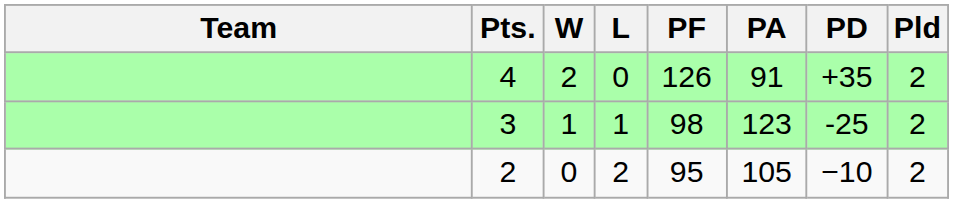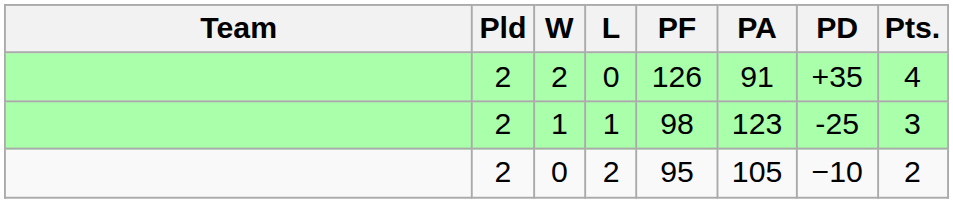columns swapped: (917, 28) <-> (508, 28)
